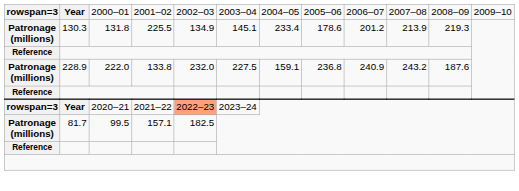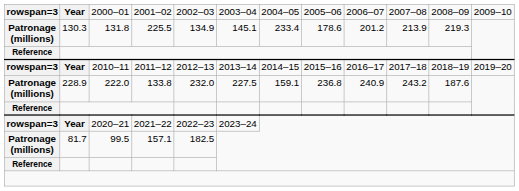+ row: (32, 67)
(195, 107) lightsalmon background -> (195, 123) no background
